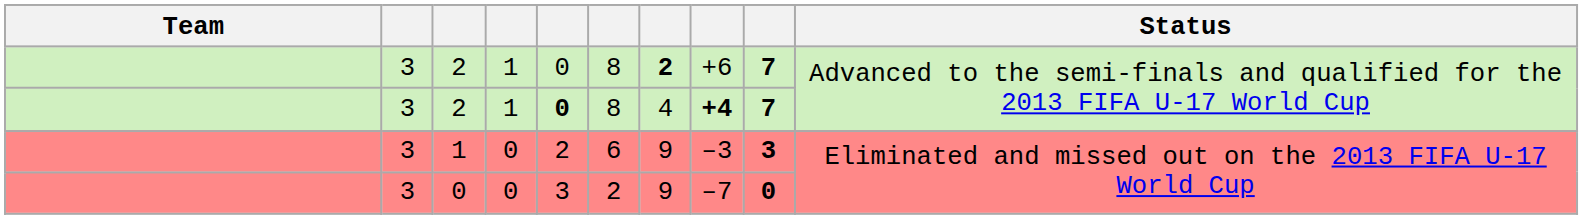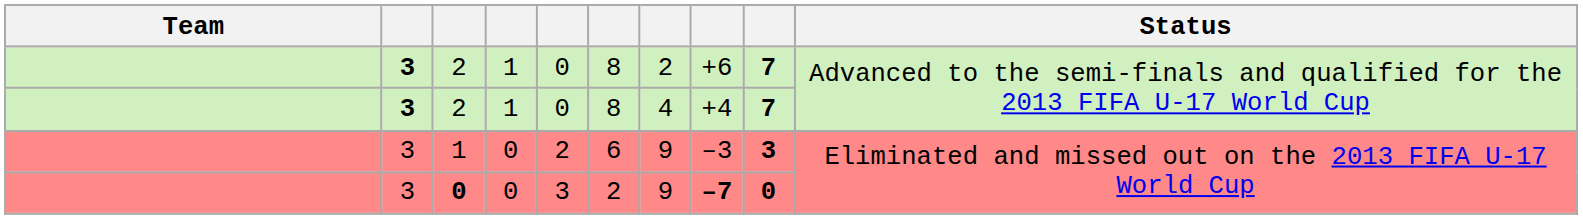(407, 68) normal -> (407, 68) bold
(665, 68) bold -> (665, 68) normal
(407, 109) normal -> (407, 109) bold
(562, 109) bold -> (562, 109) normal
(717, 109) bold -> (717, 109) normal
(459, 193) normal -> (459, 193) bold
(717, 193) normal -> (717, 193) bold
